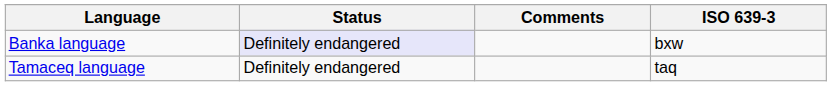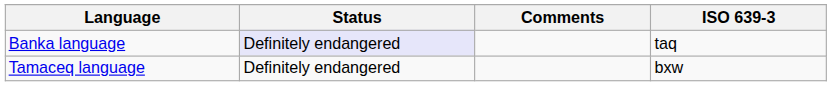(669, 43) bxw -> (666, 43) taq
(666, 68) taq -> (669, 68) bxw
